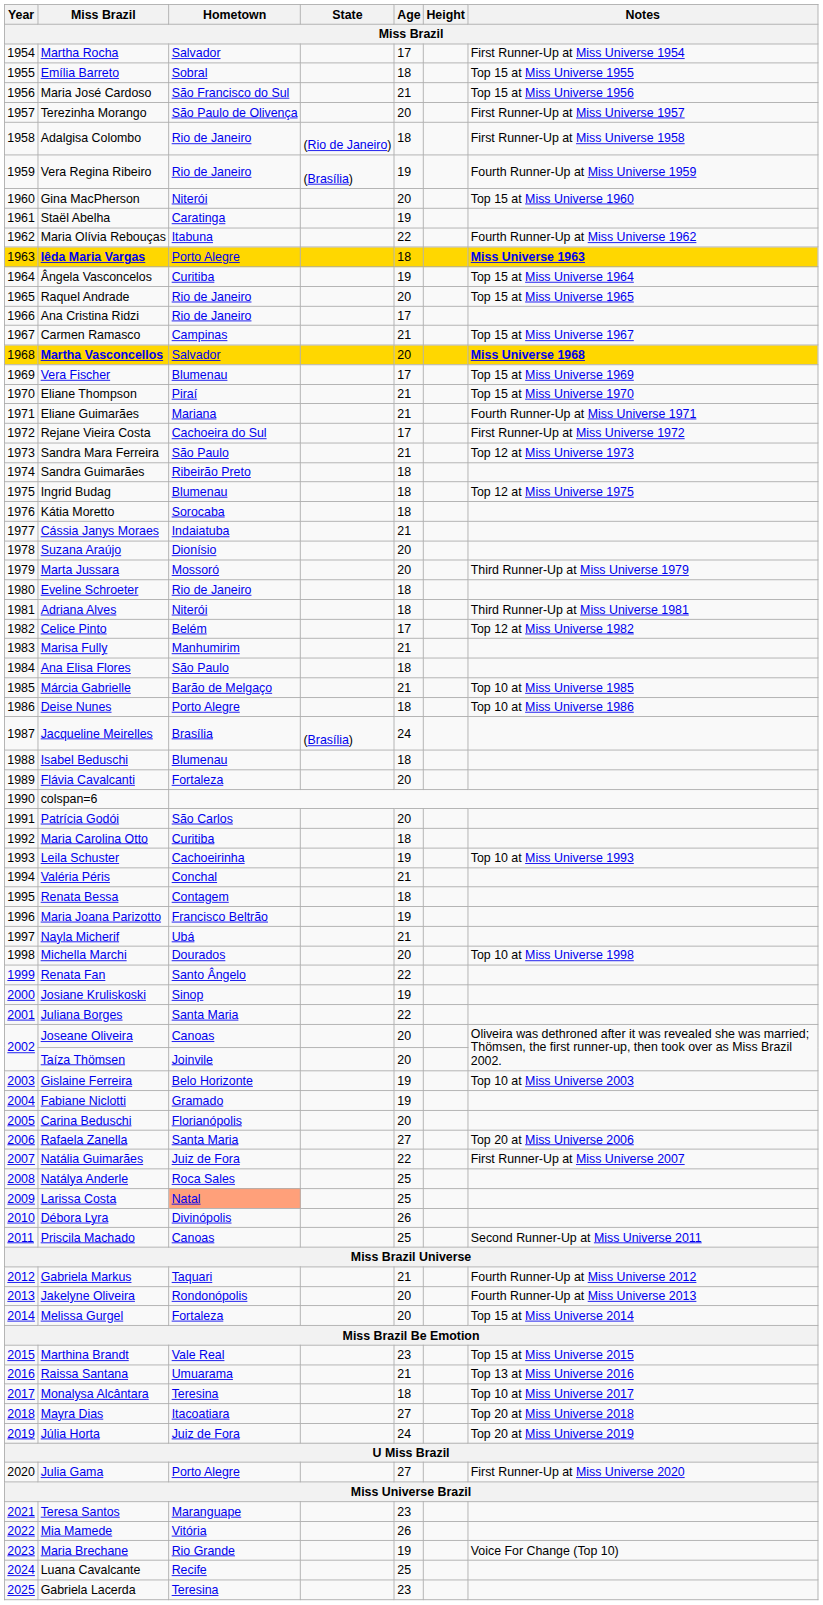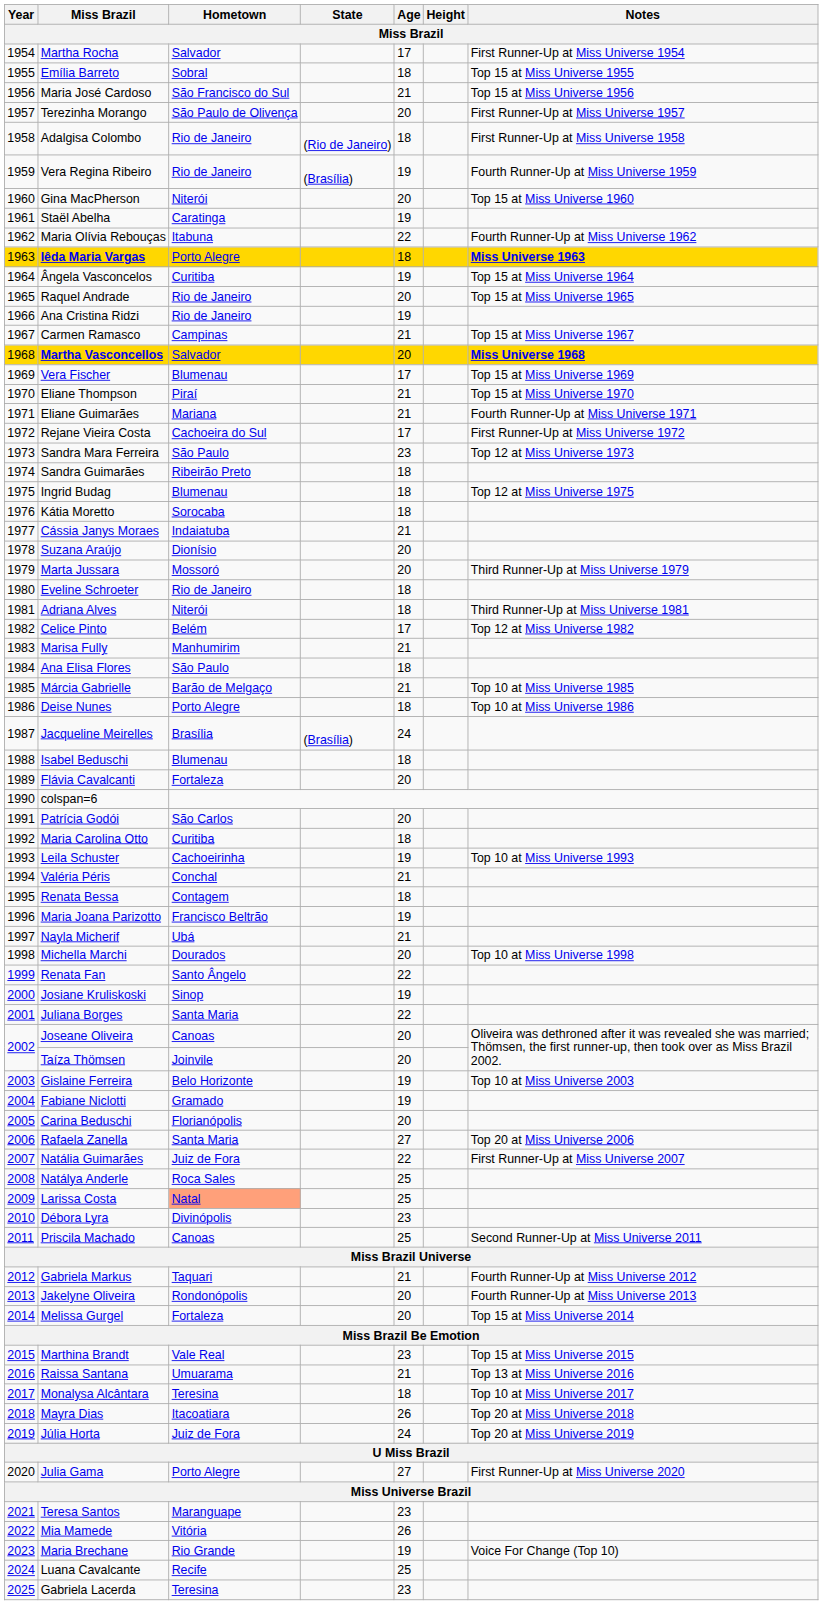(404, 316) 17 -> (404, 316) 19
(404, 453) 21 -> (404, 453) 23
(404, 1218) 26 -> (404, 1218) 23
(404, 1414) 27 -> (404, 1414) 26
